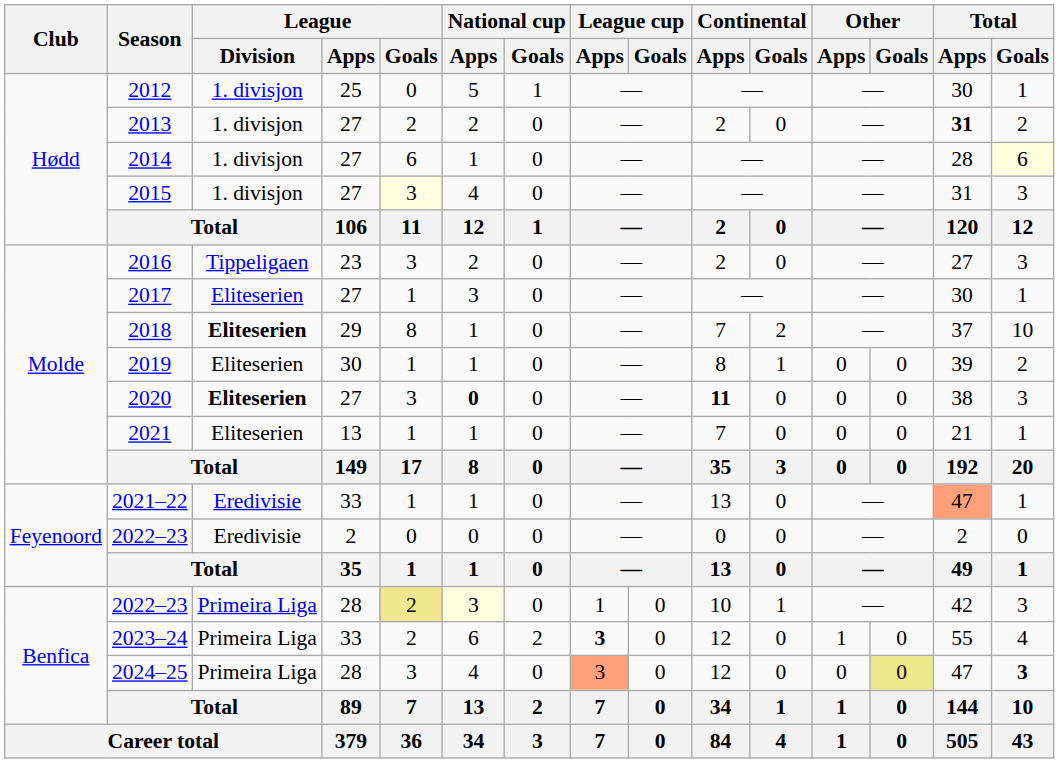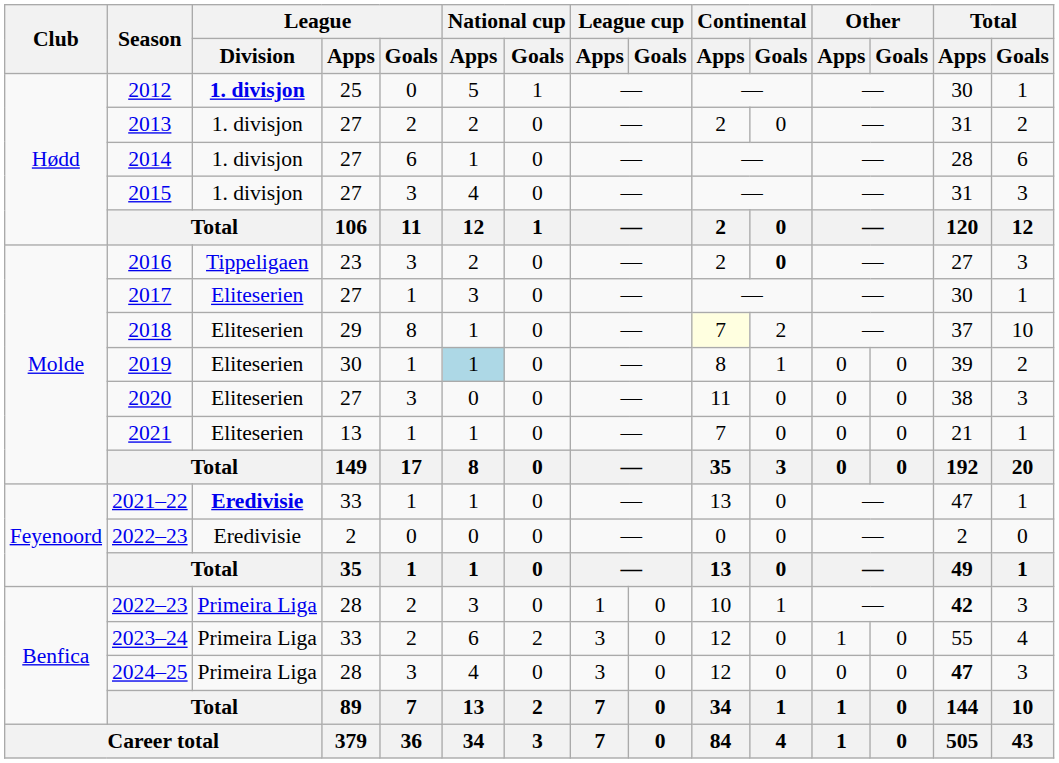(257, 90) normal -> (257, 90) bold
(962, 124) bold -> (962, 124) normal
(1023, 158) lightyellow background -> (1023, 158) no background
(411, 192) lightyellow background -> (411, 192) no background
(781, 261) normal -> (781, 261) bold
(257, 329) bold -> (257, 329) normal
(721, 329) no background -> (721, 329) lightyellow background
(473, 364) no background -> (473, 364) lightblue background
(257, 398) bold -> (257, 398) normal
(473, 398) bold -> (473, 398) normal
(721, 398) bold -> (721, 398) normal
(257, 501) normal -> (257, 501) bold
(962, 501) lightsalmon background -> (962, 501) no background
(411, 603) khaki background -> (411, 603) no background
(473, 603) lightyellow background -> (473, 603) no background
(962, 603) normal -> (962, 603) bold
(600, 638) bold -> (600, 638) normal
(600, 672) lightsalmon background -> (600, 672) no background
(902, 672) khaki background -> (902, 672) no background
(962, 672) normal -> (962, 672) bold
(1023, 672) bold -> (1023, 672) normal
